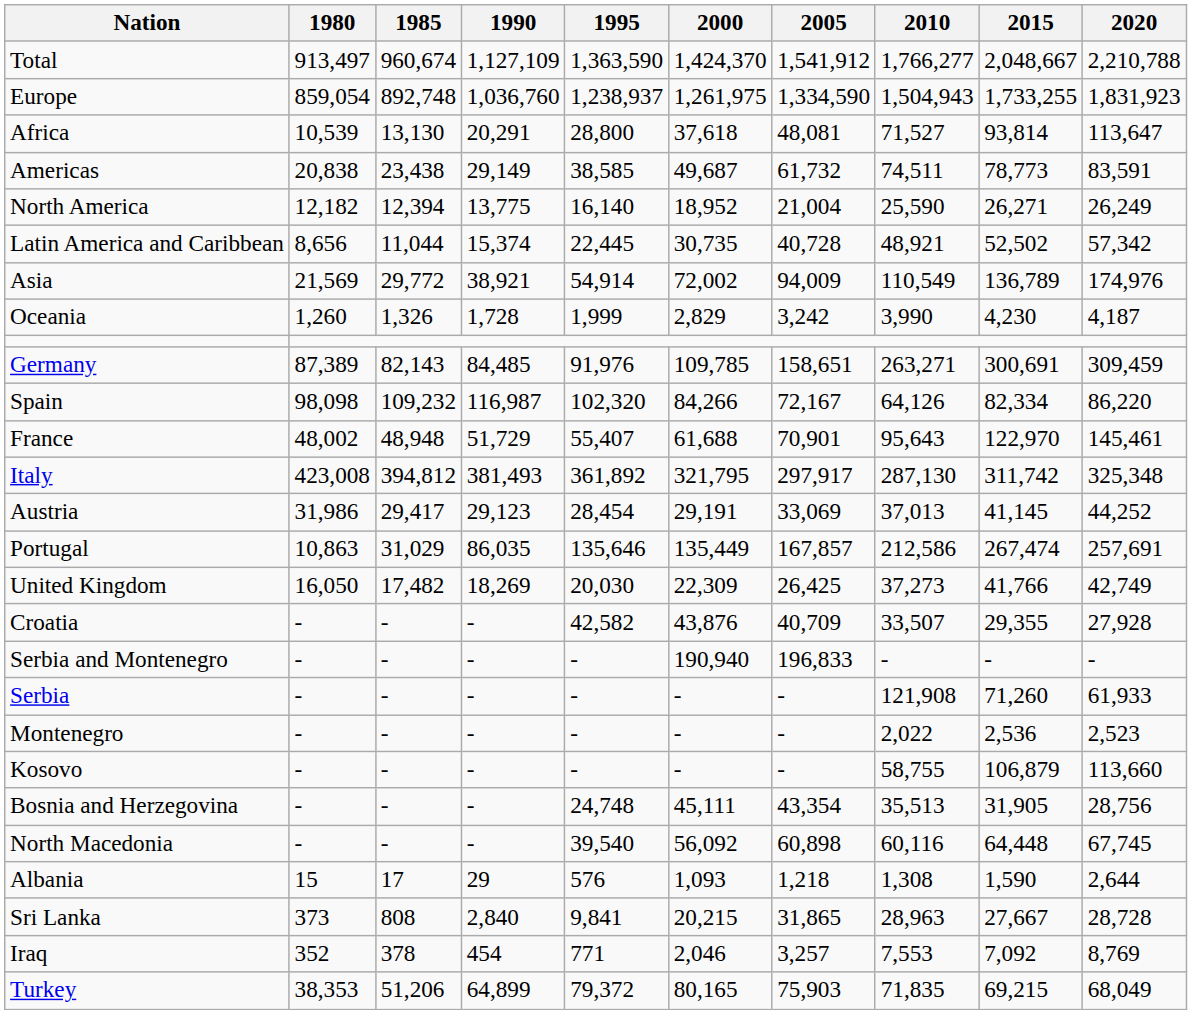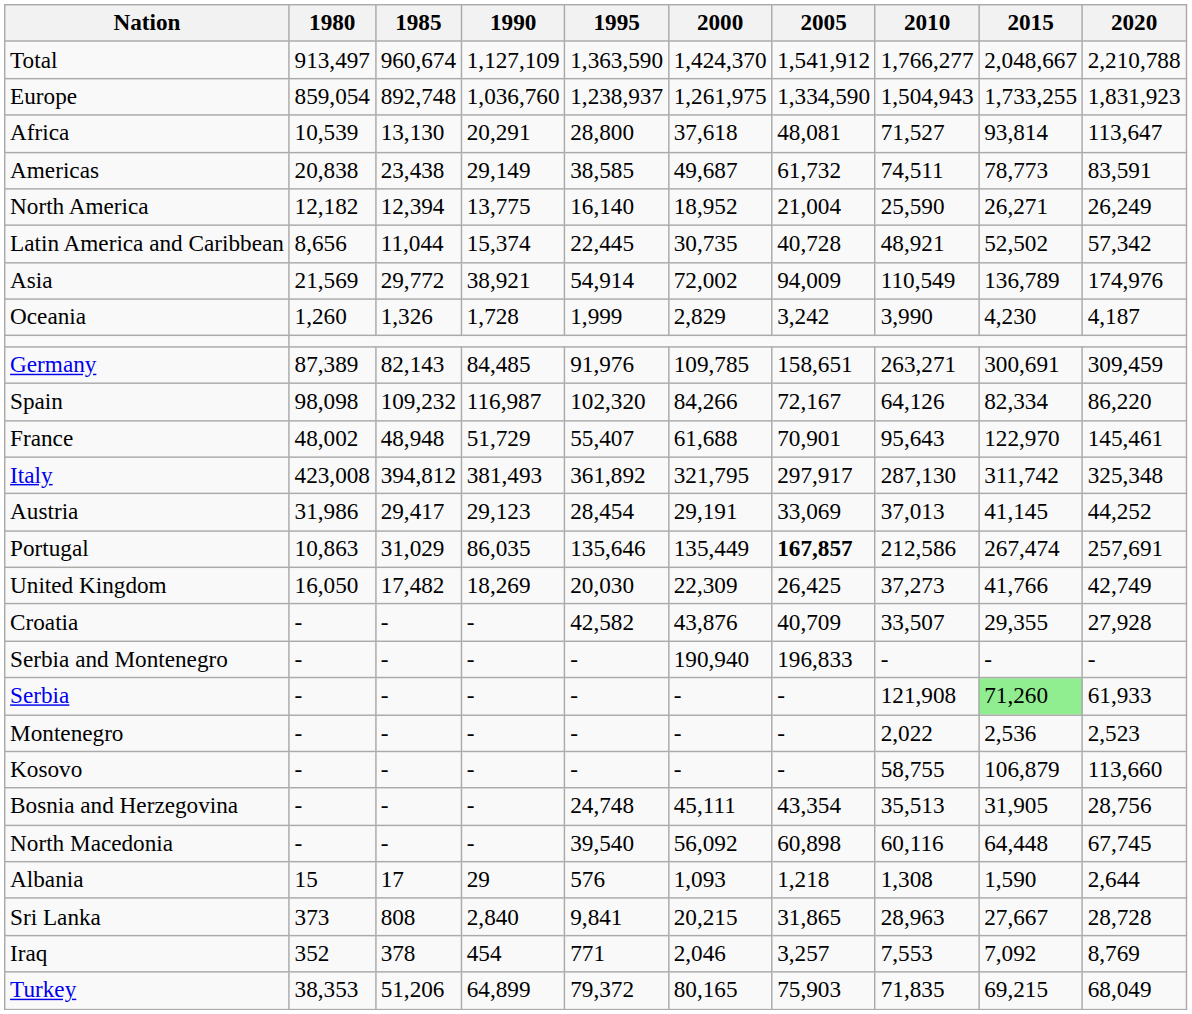(815, 548) normal -> (815, 548) bold
(1016, 695) no background -> (1016, 695) lightgreen background
